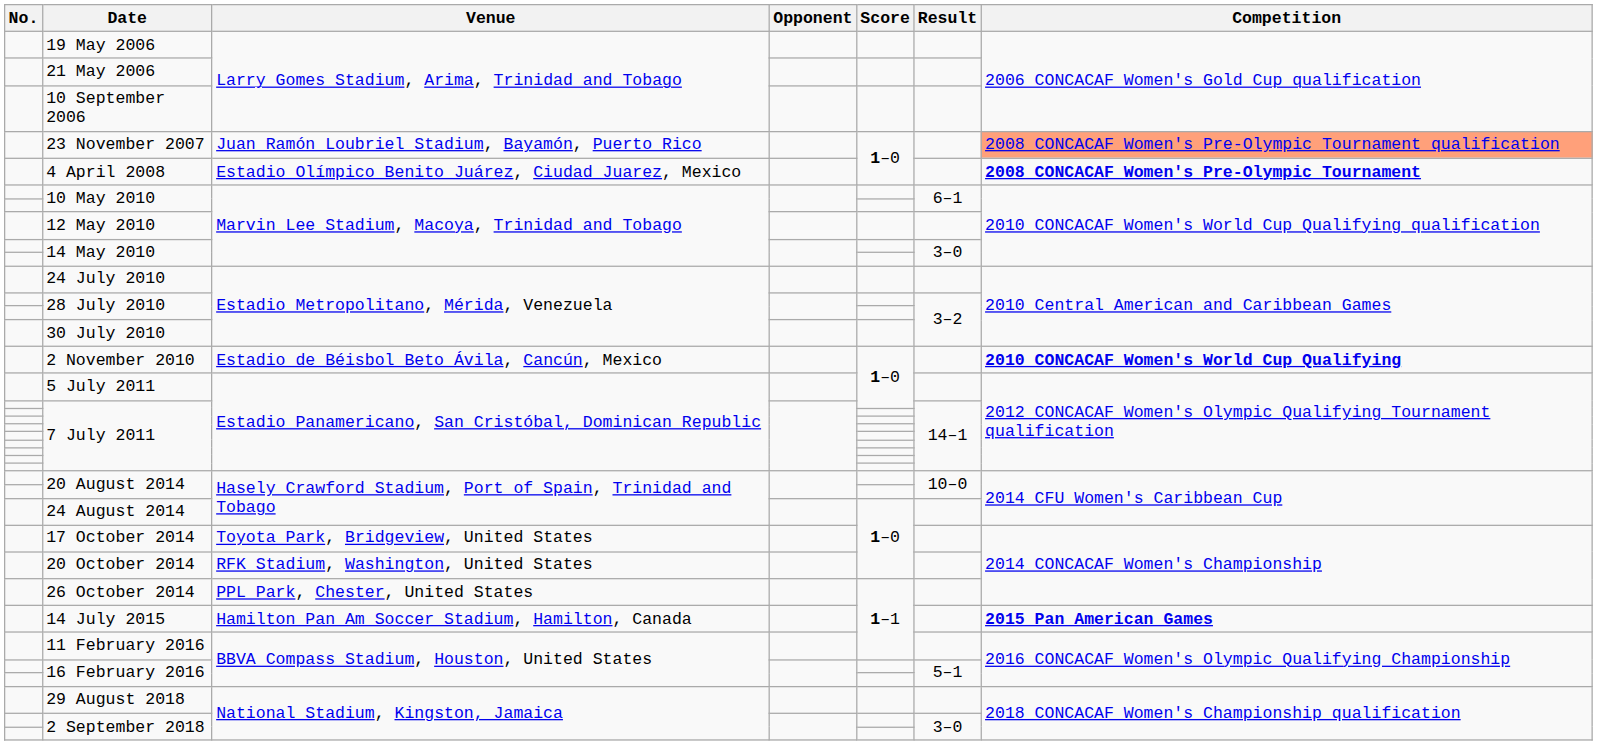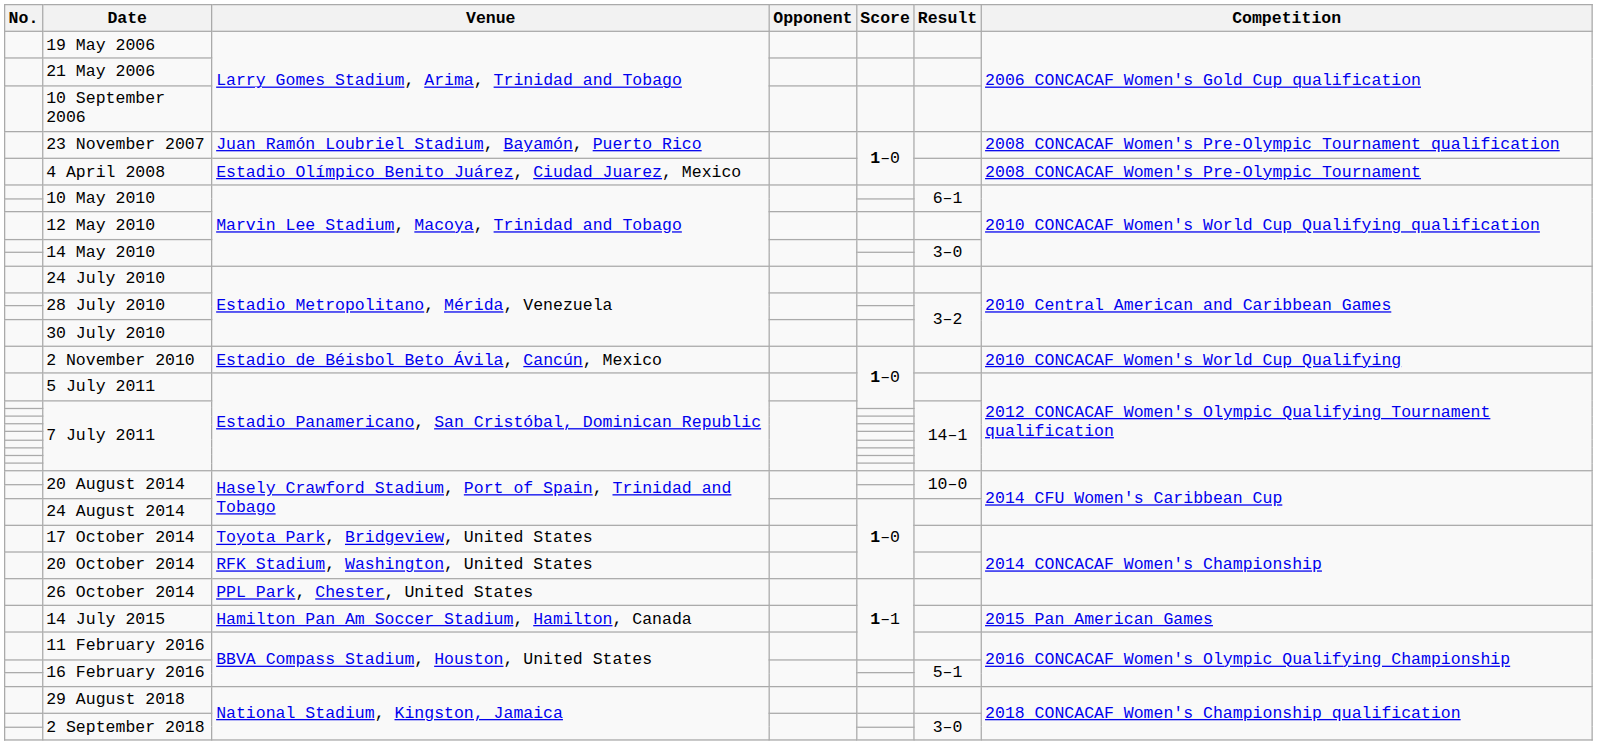(1272, 145) lightsalmon background -> (1272, 145) no background
(1203, 172) bold -> (1203, 172) normal
(1193, 360) bold -> (1193, 360) normal
(1099, 619) bold -> (1099, 619) normal
